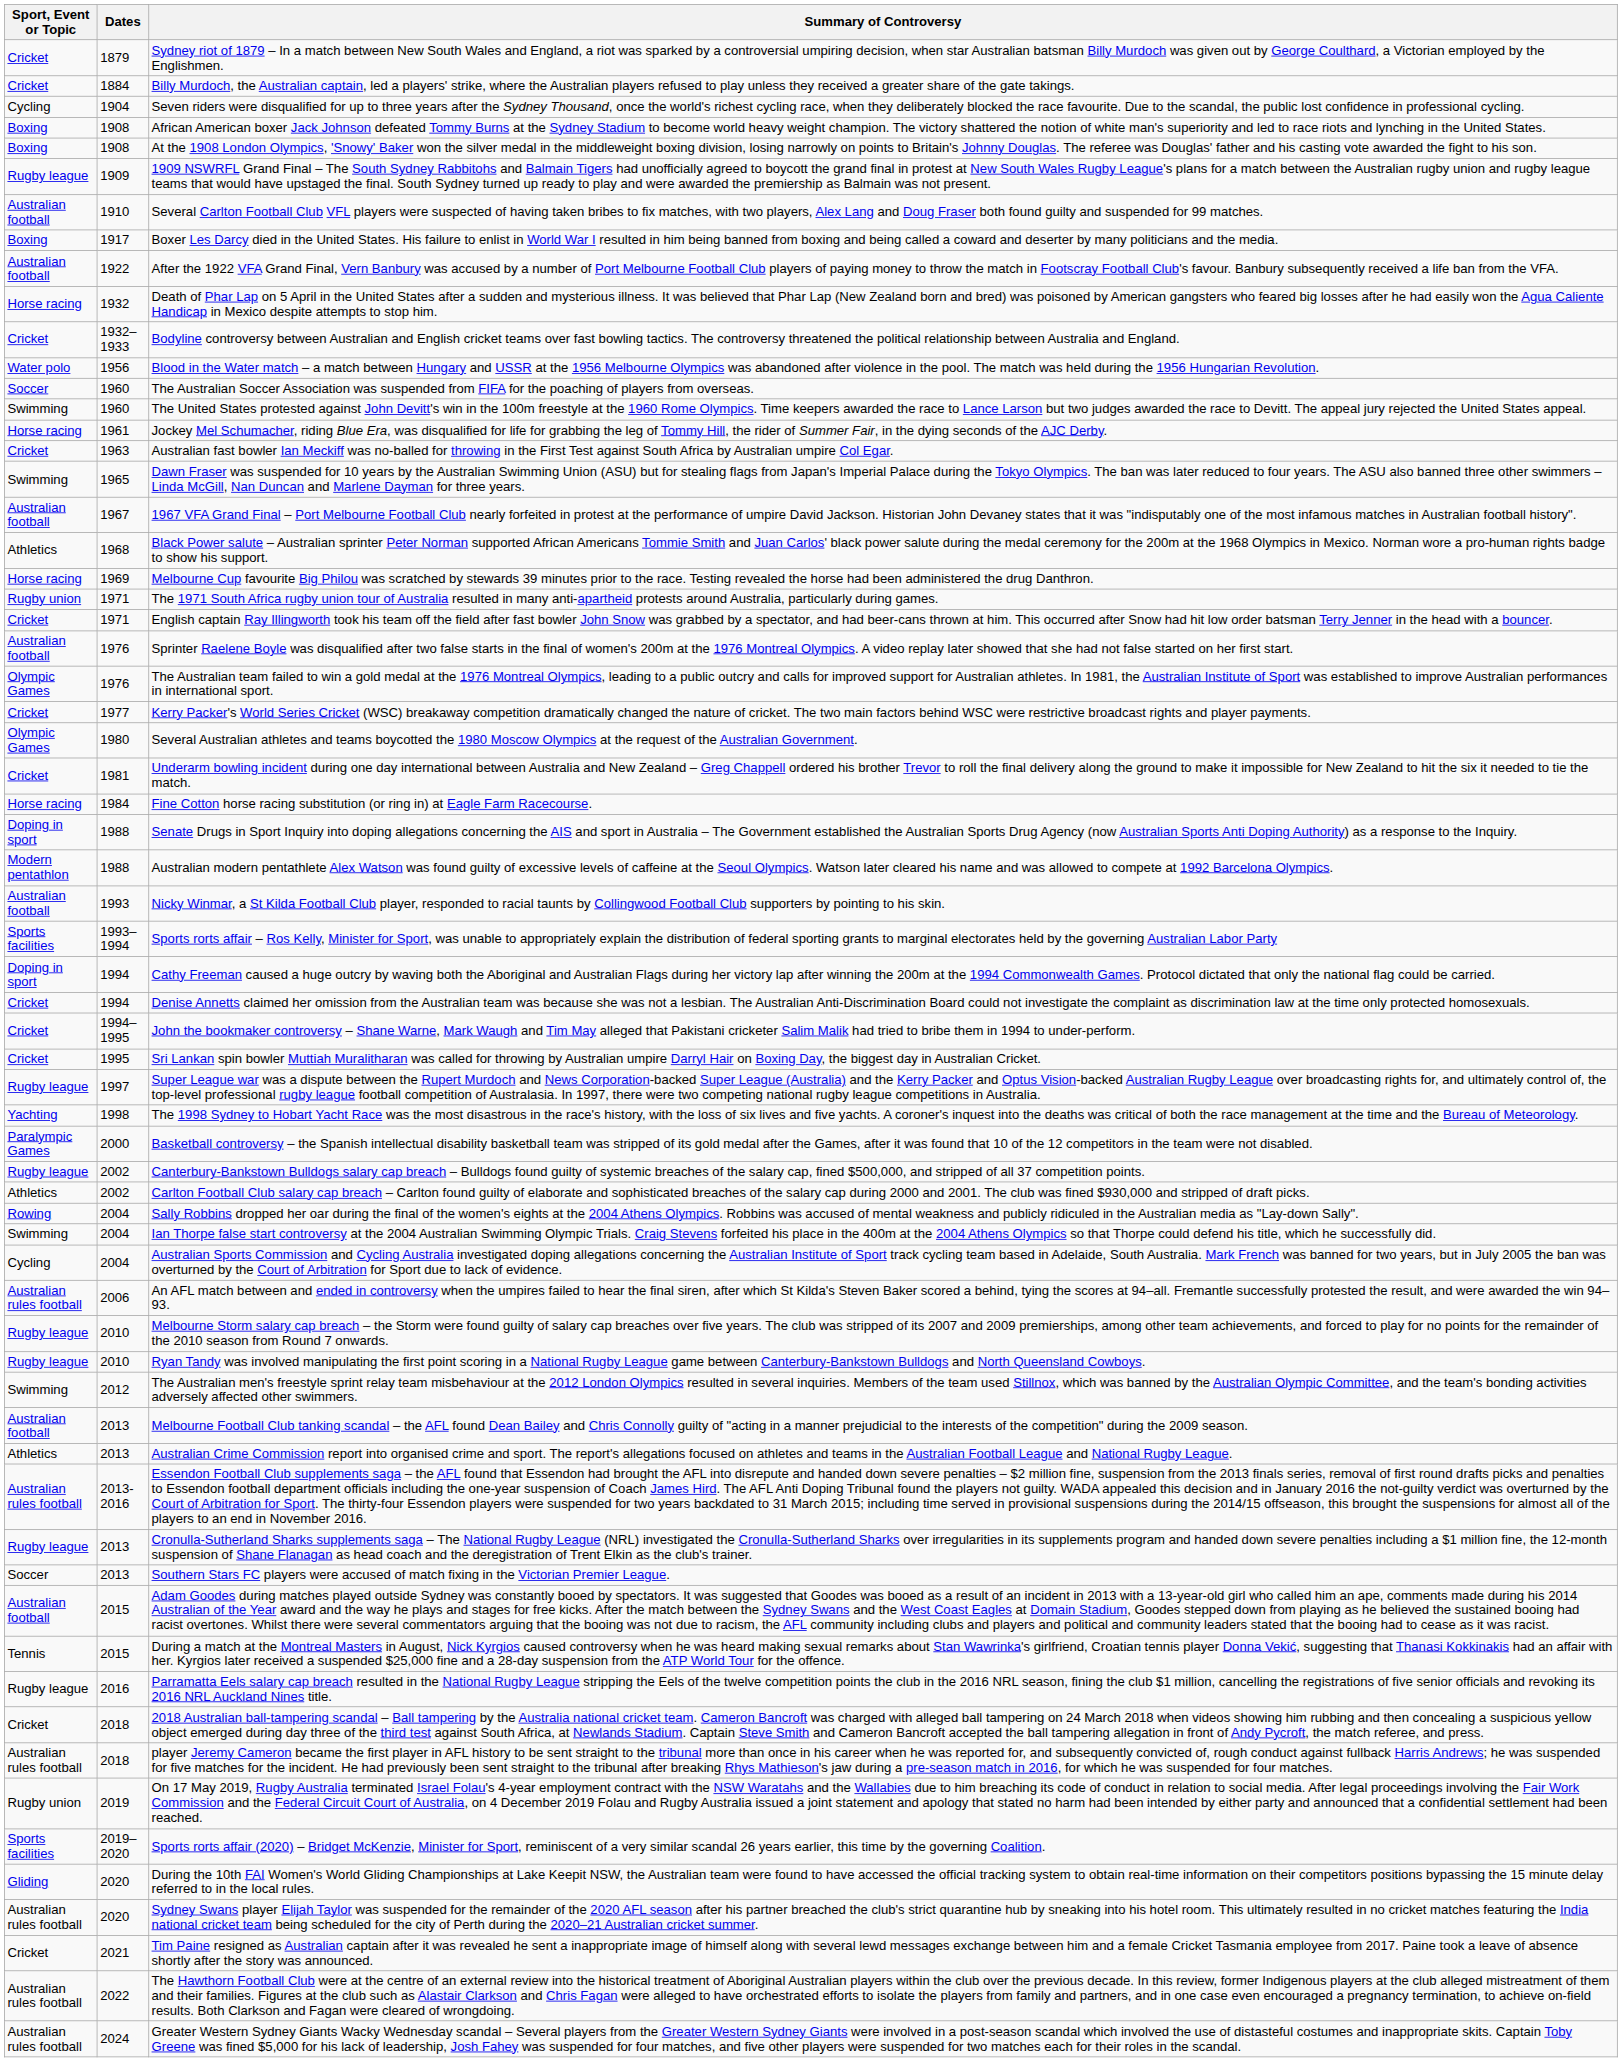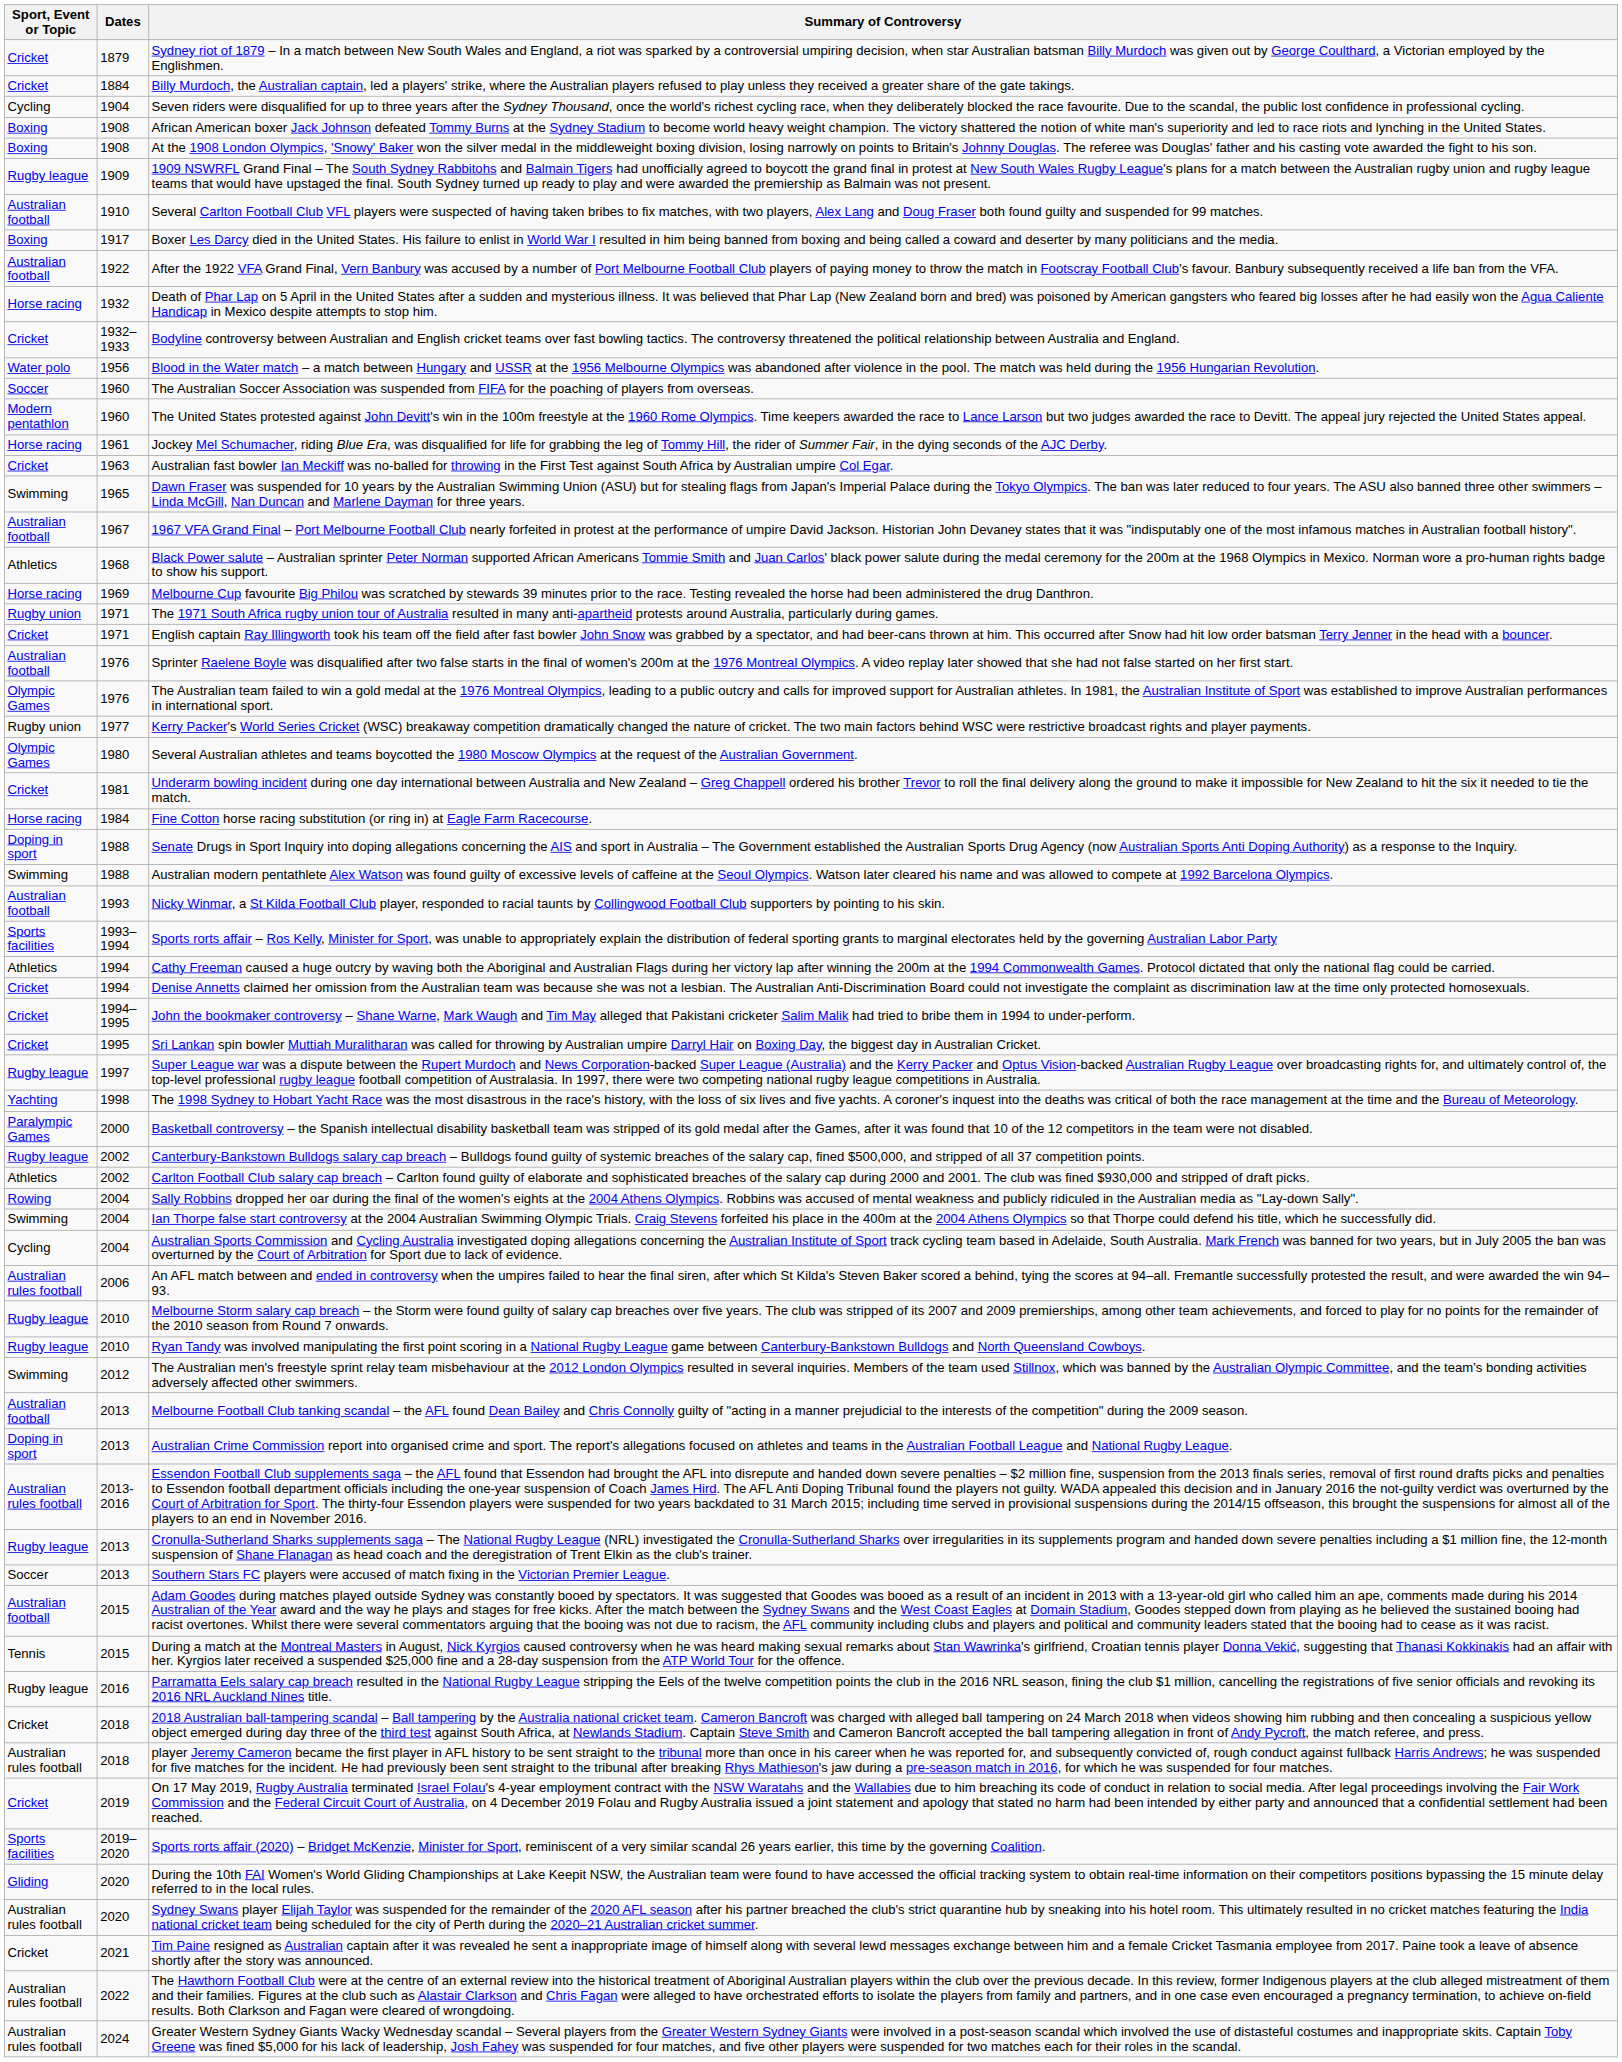(38, 409) Swimming -> (38, 416) Modern pentathlon
(28, 712) Cricket -> (44, 726) Rugby union
(38, 867) Modern pentathlon -> (38, 875) Swimming
(35, 974) Doping in sport -> (32, 967) Athletics
(32, 1453) Athletics -> (35, 1446) Doping in sport
(44, 1803) Rugby union -> (28, 1803) Cricket
